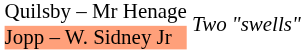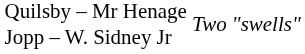(88, 37) lightsalmon background -> (88, 37) no background
